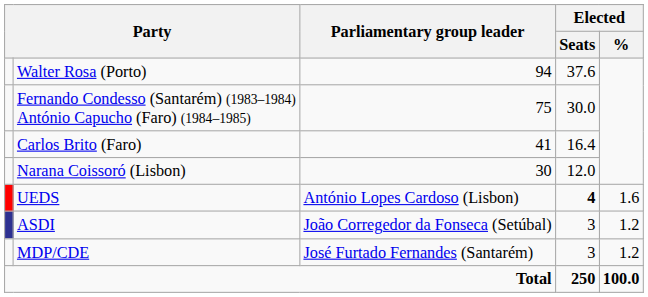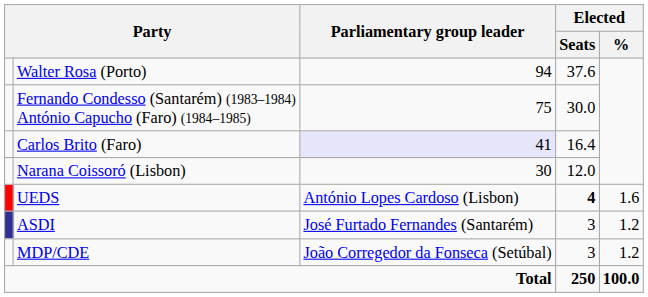(544, 144) no background -> (544, 144) lavender background
(428, 225) João Corregedor da Fonseca (Setúbal) -> (418, 225) José Furtado Fernandes (Santarém)
(418, 251) José Furtado Fernandes (Santarém) -> (428, 251) João Corregedor da Fonseca (Setúbal)
